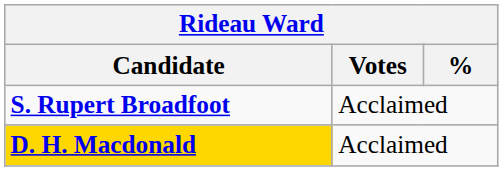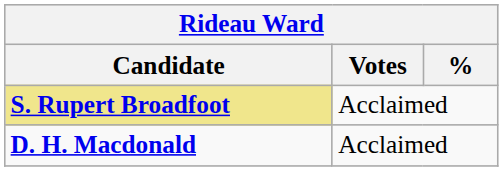(120, 104) no background -> (120, 104) khaki background
(103, 144) gold background -> (103, 144) no background
